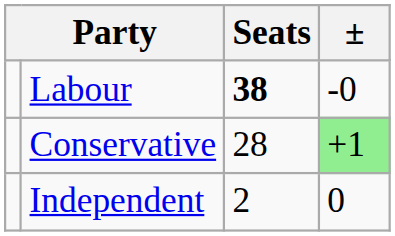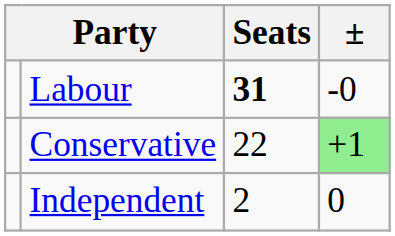(250, 88) 38 -> (250, 88) 31
(250, 144) 28 -> (250, 144) 22
